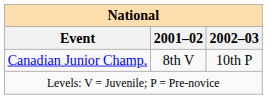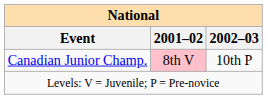(178, 60) no background -> (178, 60) pink background
